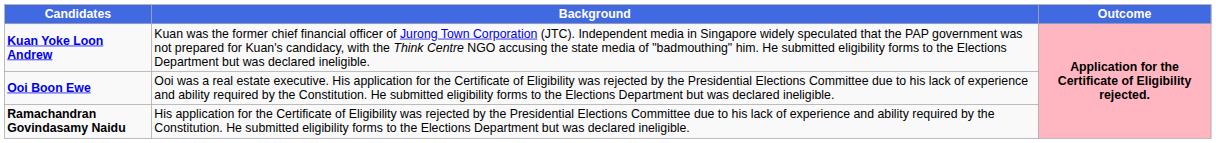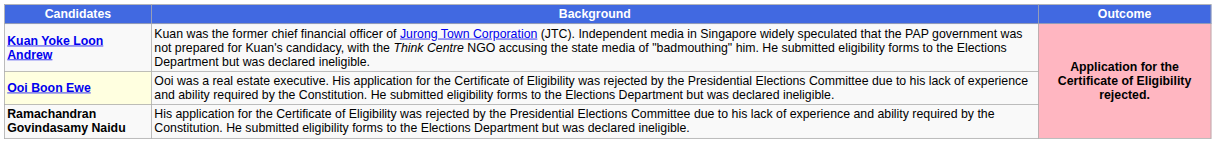(49, 87) no background -> (49, 87) lightyellow background
